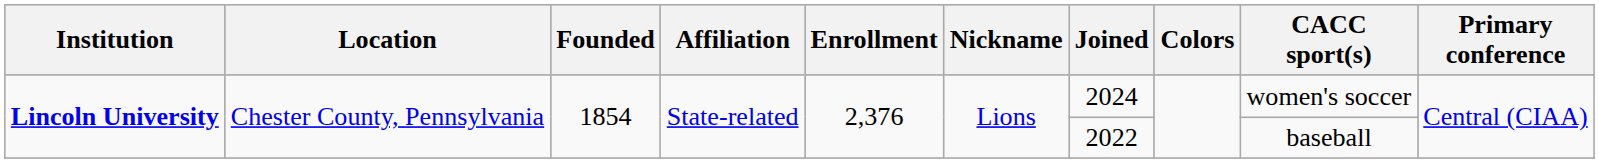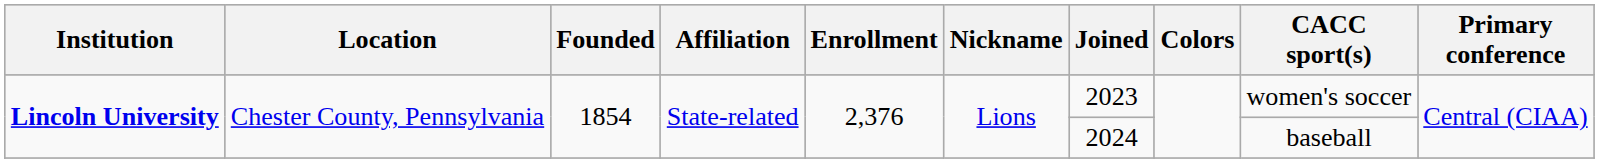(1112, 95) 2024 -> (1112, 95) 2023
(1112, 137) 2022 -> (1112, 137) 2024
